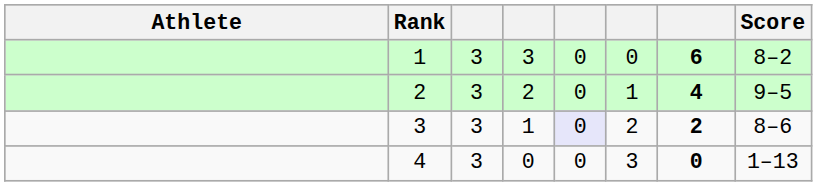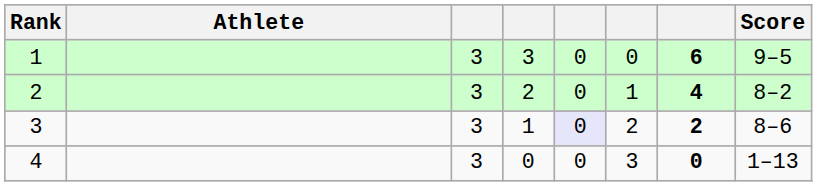columns swapped: (420, 22) <-> (197, 22)
(773, 58) 8–2 -> (773, 58) 9–5
(773, 93) 9–5 -> (773, 93) 8–2
